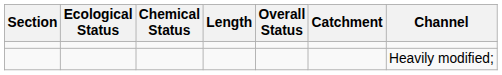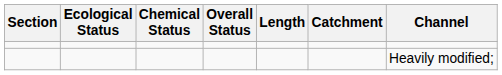columns swapped: (282, 23) <-> (229, 23)
